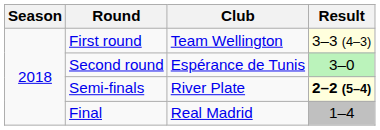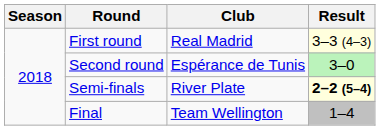(227, 40) Team Wellington -> (212, 40) Real Madrid
(212, 112) Real Madrid -> (227, 112) Team Wellington
